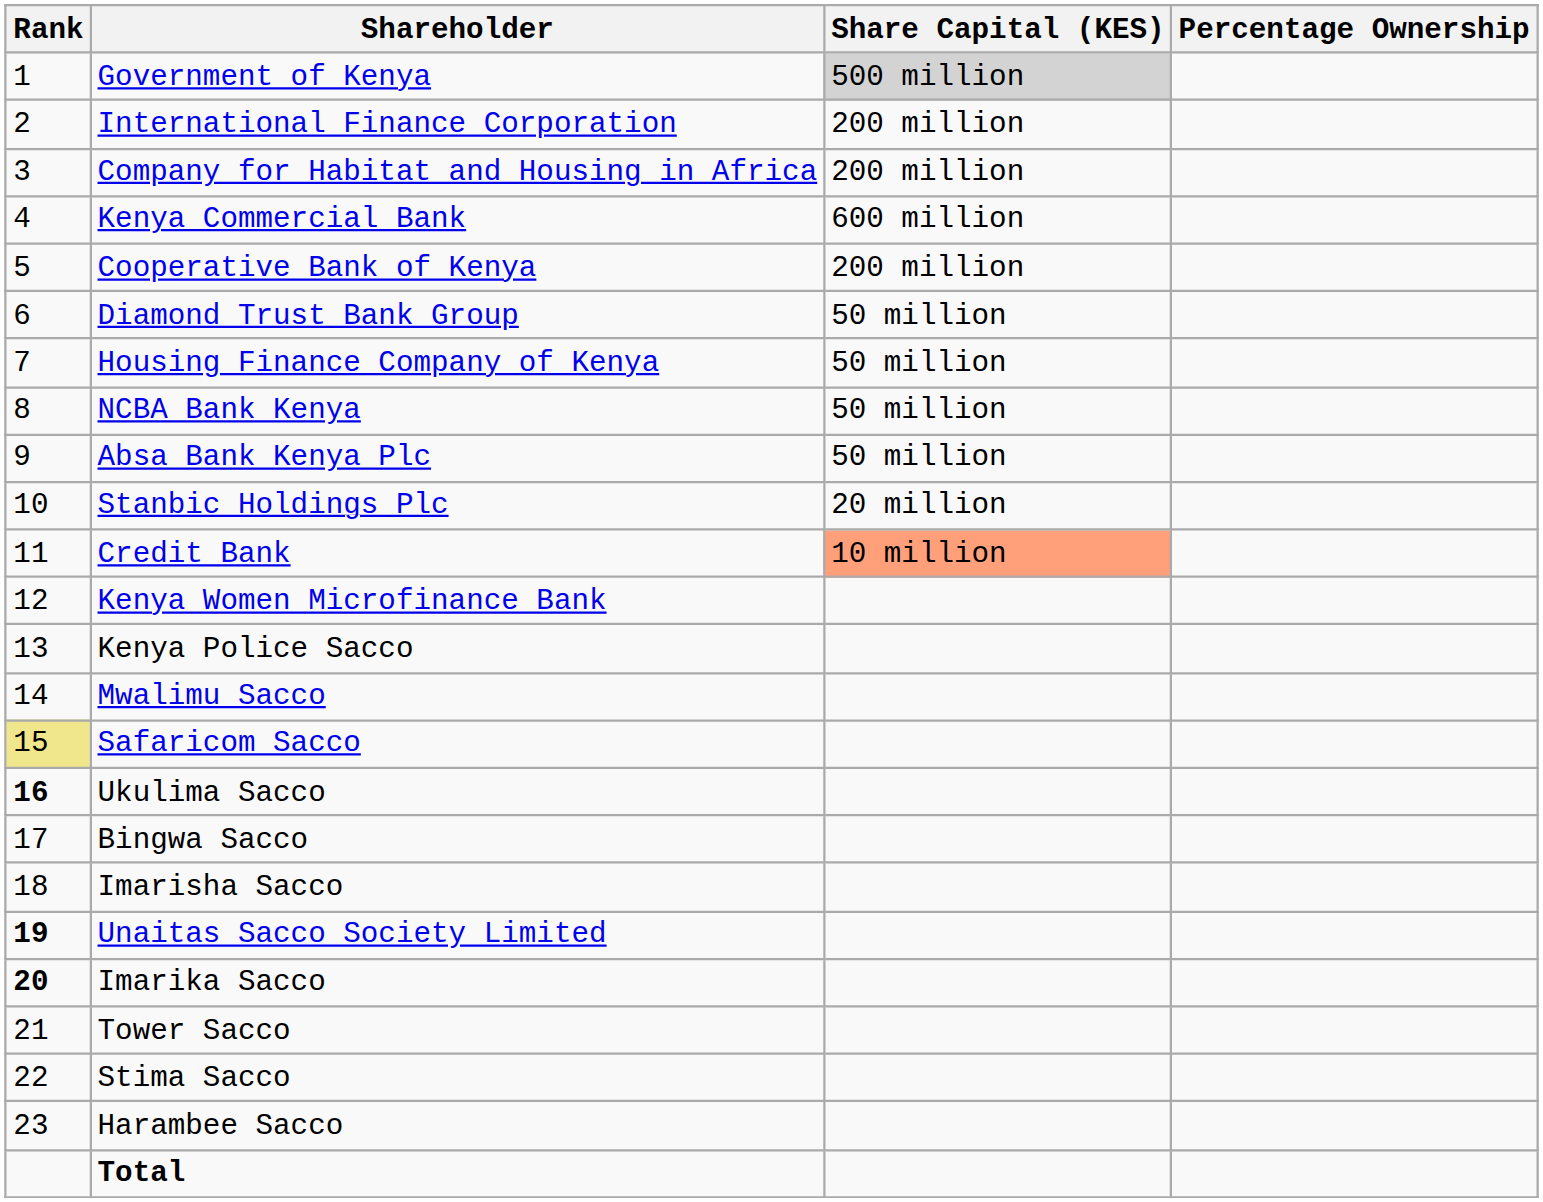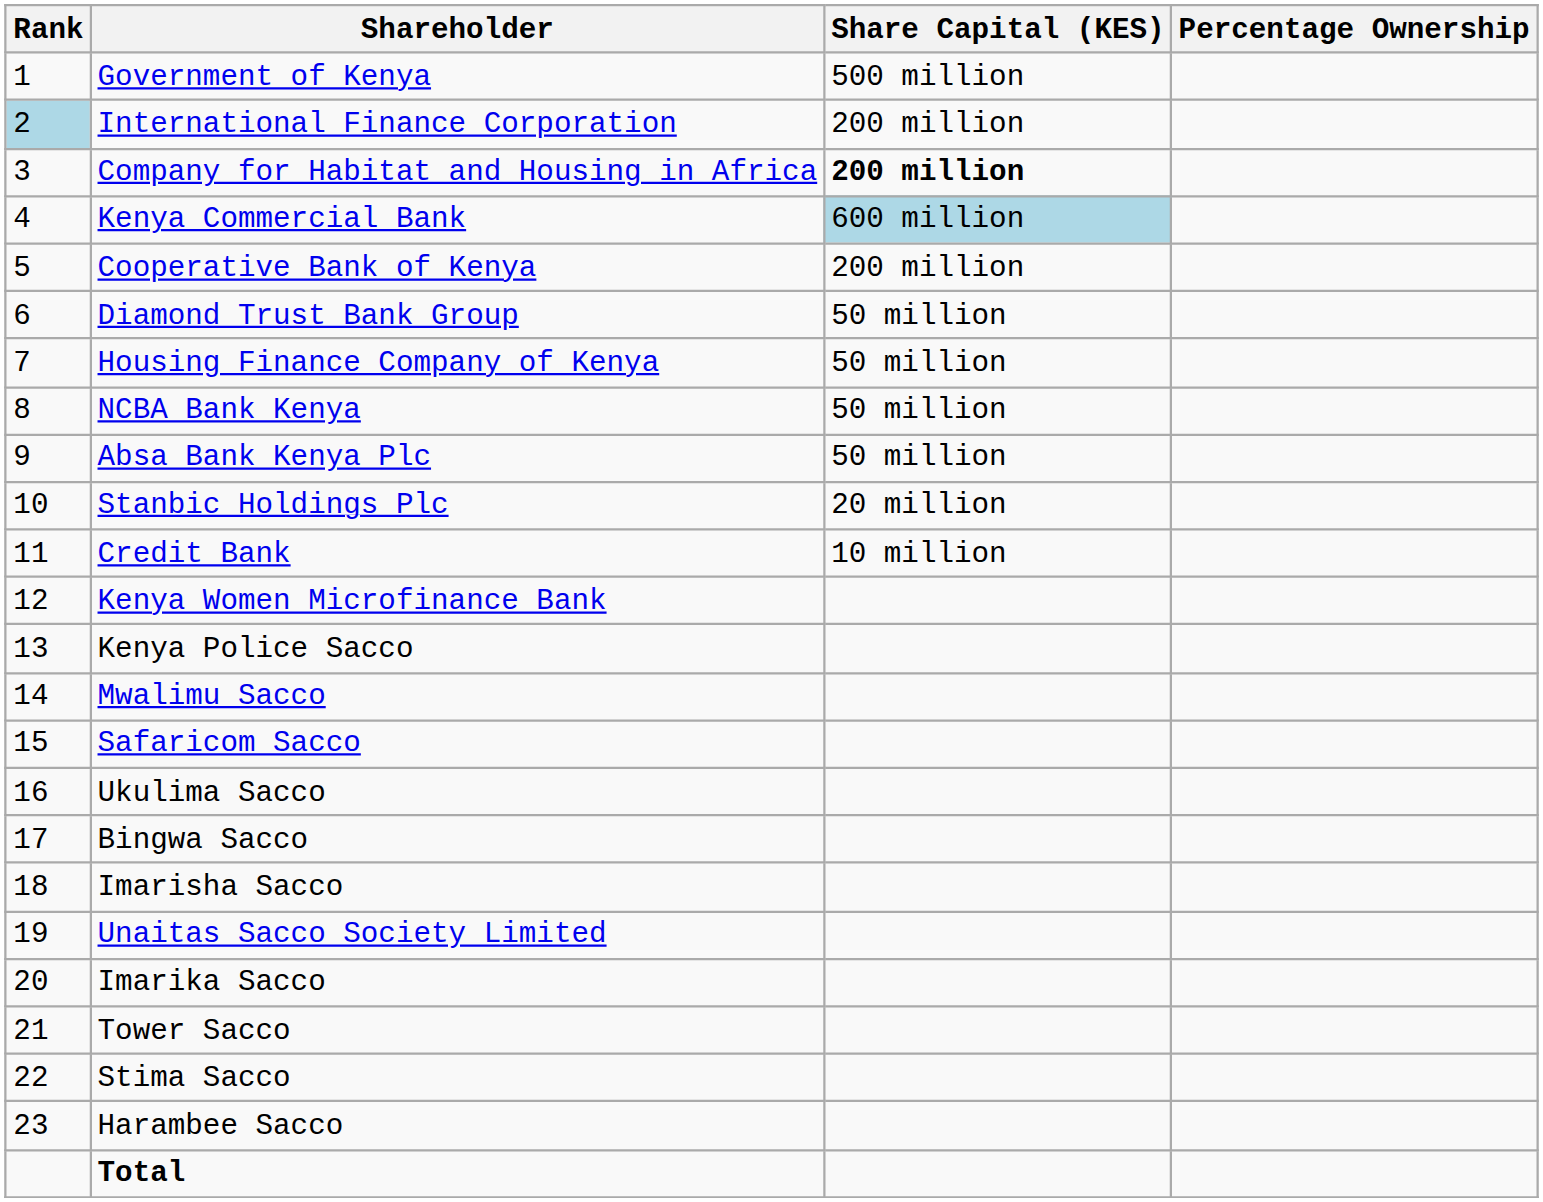(928, 77) lightgrey background -> (928, 77) no background
(22, 124) no background -> (22, 124) lightblue background
(928, 172) normal -> (928, 172) bold
(928, 220) no background -> (928, 220) lightblue background
(936, 553) lightsalmon background -> (936, 553) no background
(31, 744) khaki background -> (31, 744) no background
(31, 792) bold -> (31, 792) normal
(31, 935) bold -> (31, 935) normal
(31, 982) bold -> (31, 982) normal
